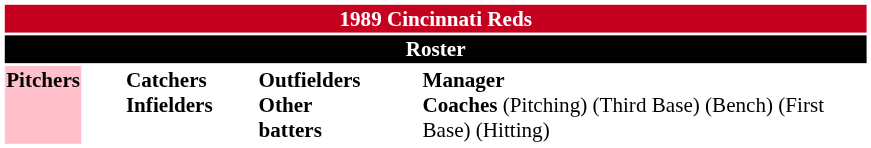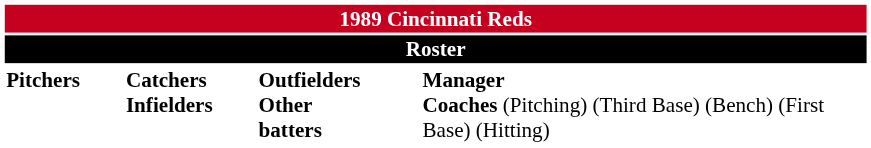(43, 79) pink background -> (43, 79) no background
